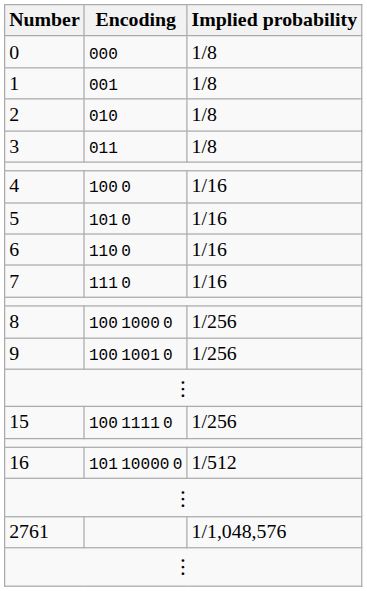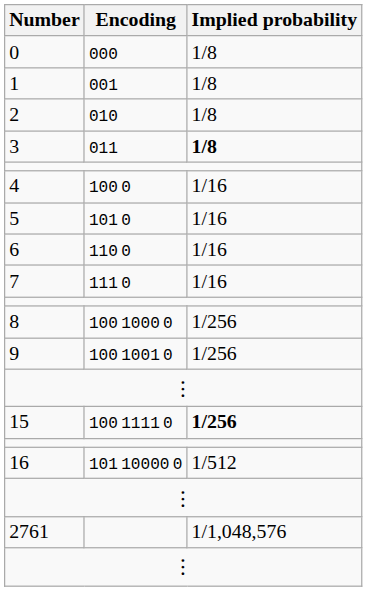(204, 146) normal -> (204, 146) bold
(214, 422) normal -> (214, 422) bold
